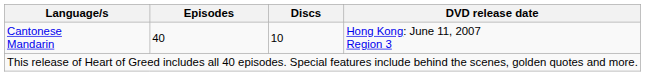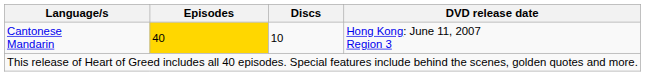(159, 37) no background -> (159, 37) gold background
